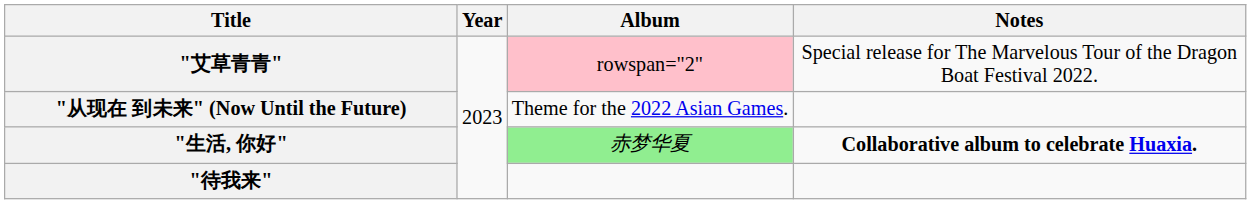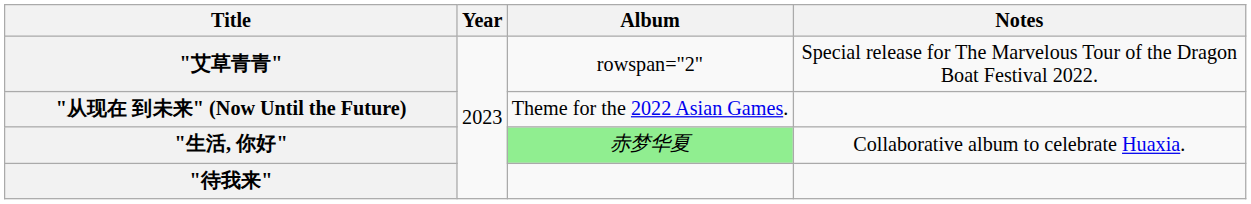(650, 63) pink background -> (650, 63) no background
(1019, 144) bold -> (1019, 144) normal
